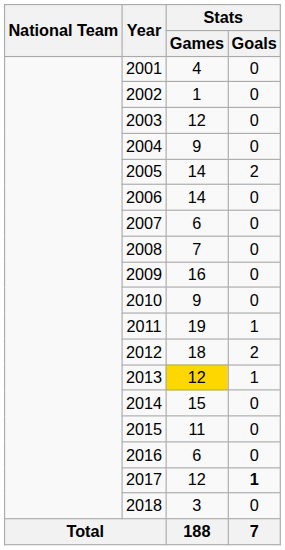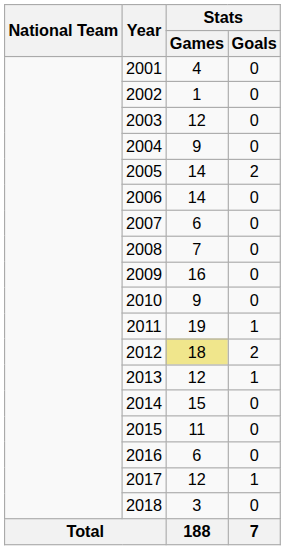(197, 352) no background -> (197, 352) khaki background
(197, 378) gold background -> (197, 378) no background
(254, 481) bold -> (254, 481) normal
